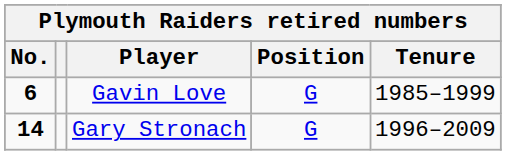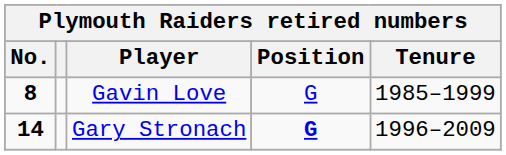(30, 95) 6 -> (30, 95) 8
(311, 132) normal -> (311, 132) bold
